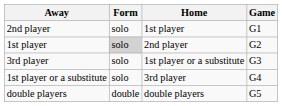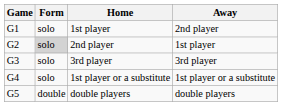columns swapped: (262, 12) <-> (57, 12)
(194, 61) 1st player or a substitute -> (91, 61) 3rd player
(165, 77) 3rd player -> (120, 77) 1st player or a substitute
